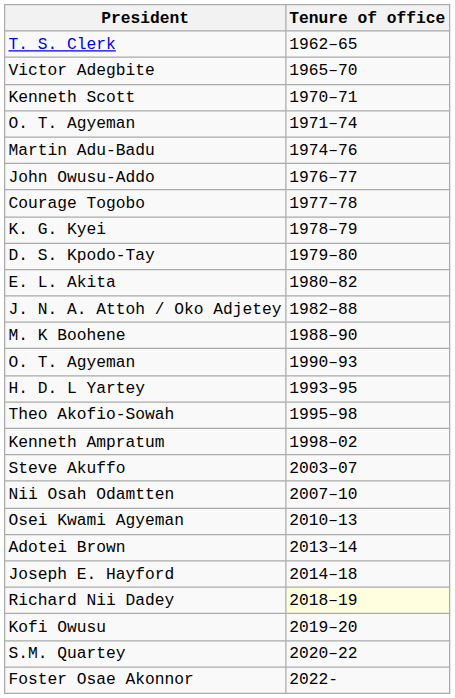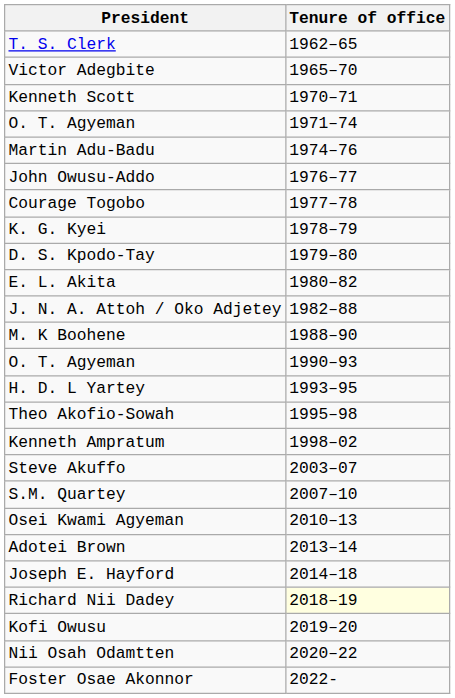(91, 495) Nii Osah Odamtten -> (67, 495) S.M. Quartey
(67, 653) S.M. Quartey -> (91, 653) Nii Osah Odamtten
